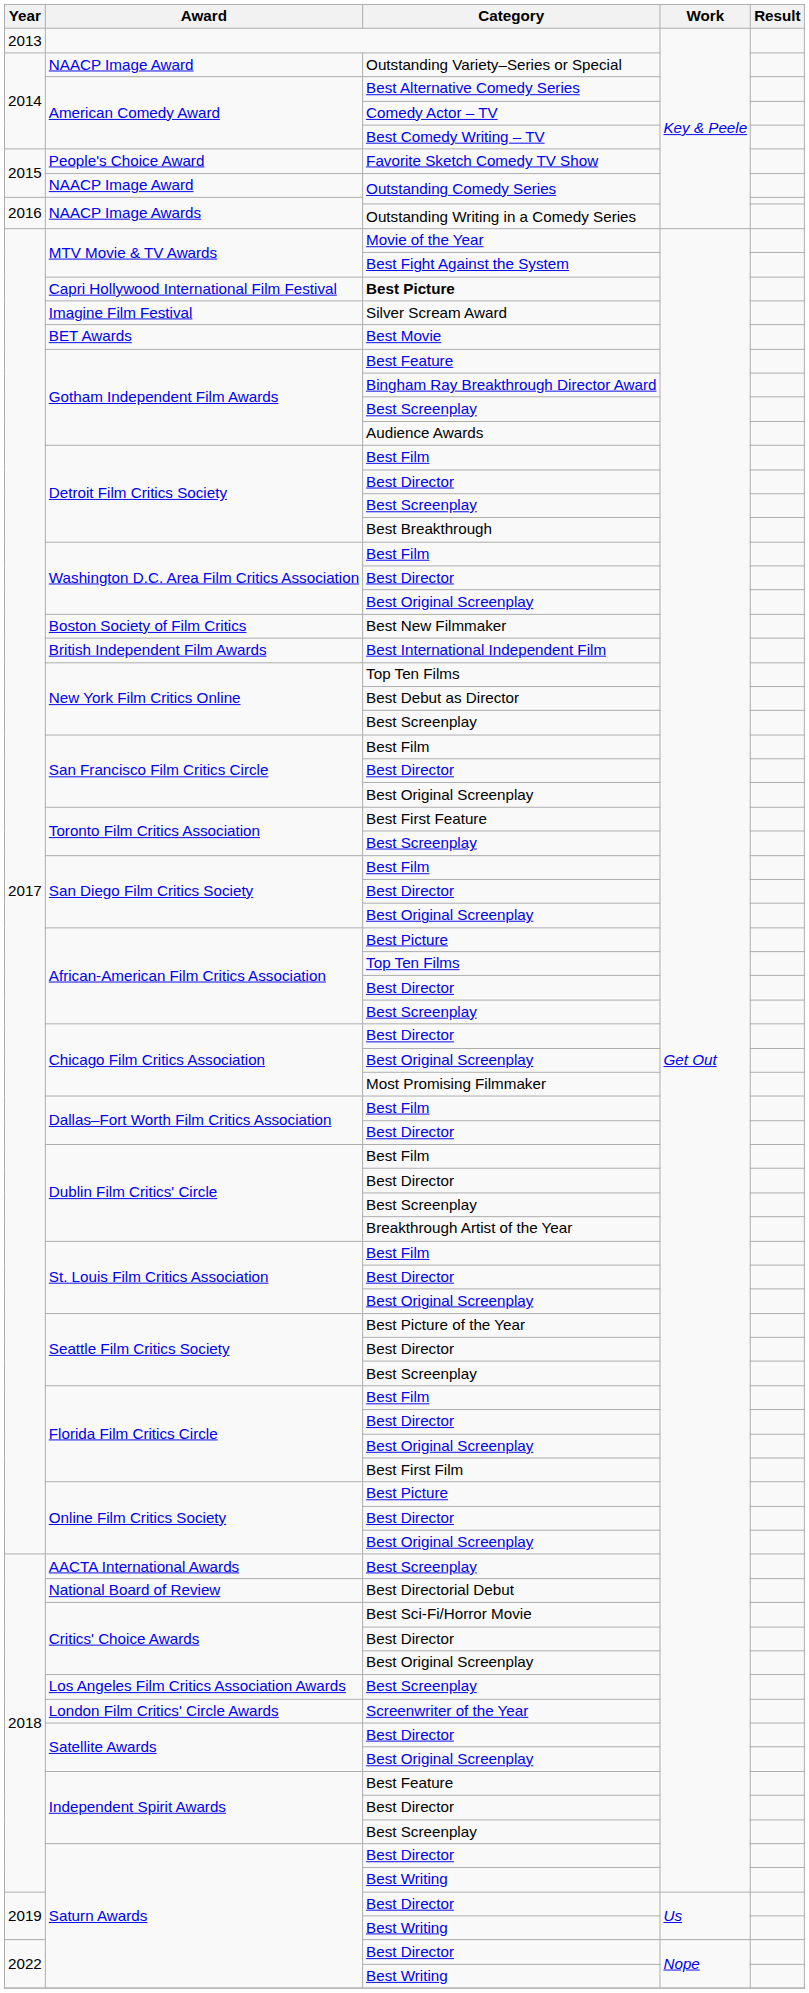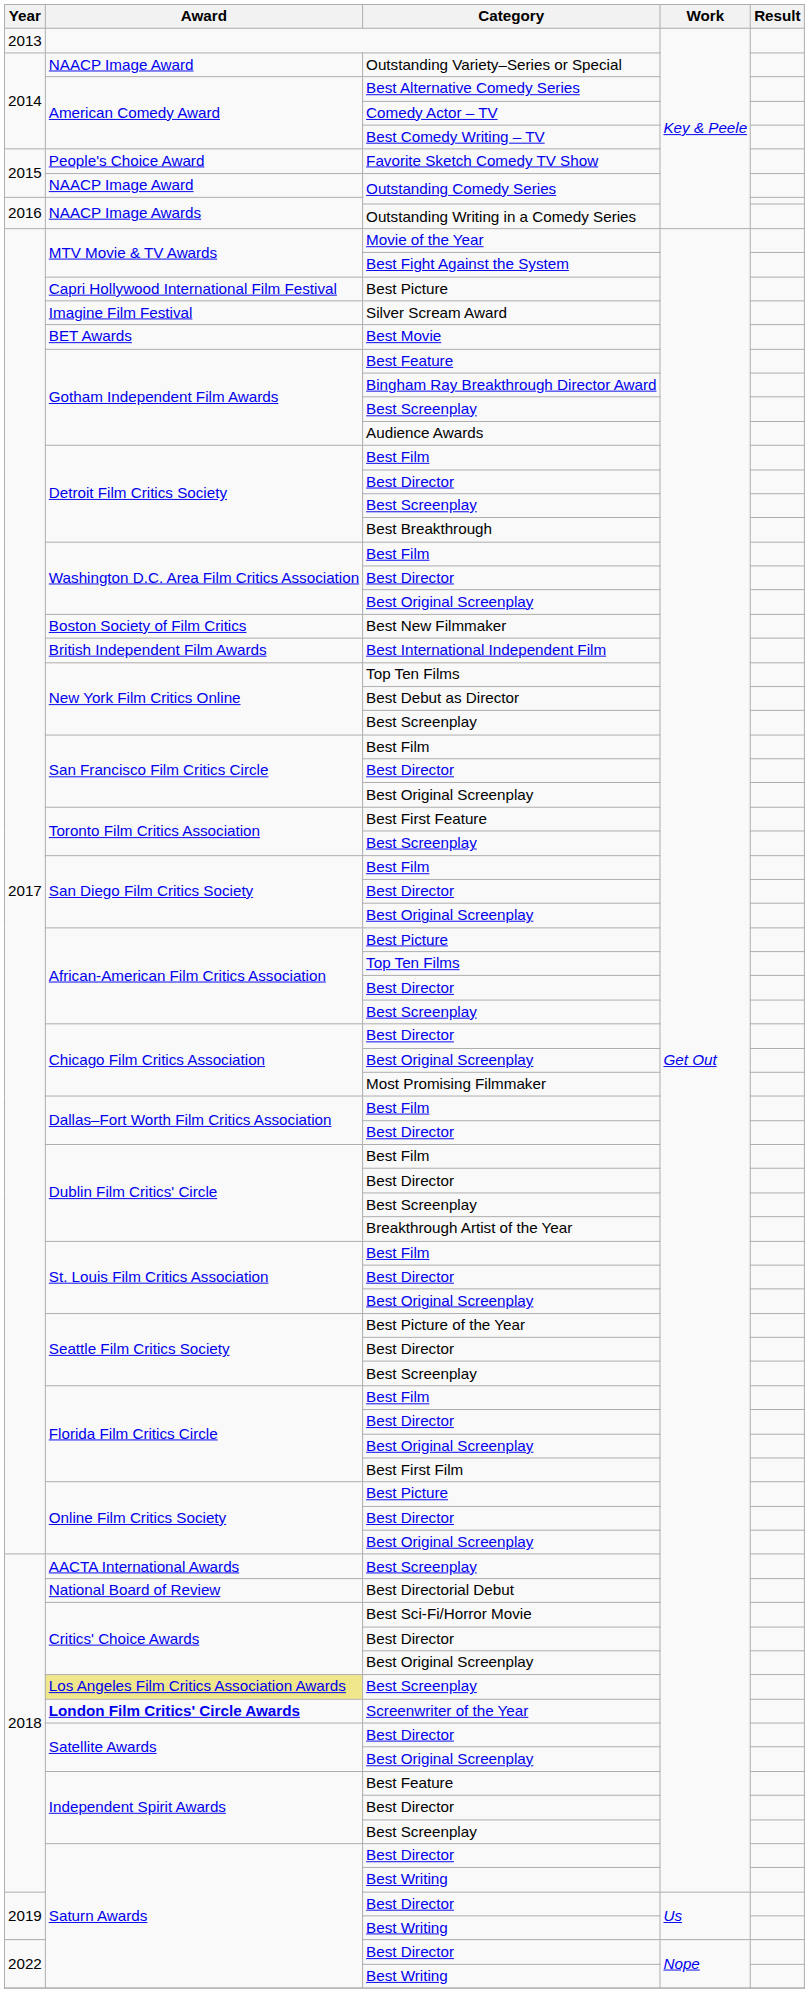(410, 288) bold -> (407, 288) normal
(197, 1686) no background -> (197, 1686) khaki background
(164, 1710) normal -> (174, 1710) bold
